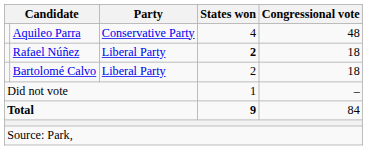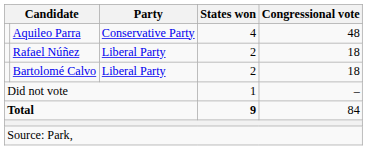(253, 52) bold -> (253, 52) normal
